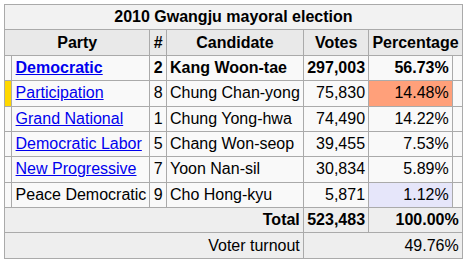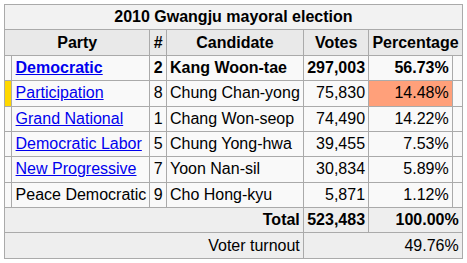(231, 118) Chung Yong-hwa -> (232, 118) Chang Won-seop
(232, 144) Chang Won-seop -> (231, 144) Chung Yong-hwa
(426, 194) lavender background -> (426, 194) no background
